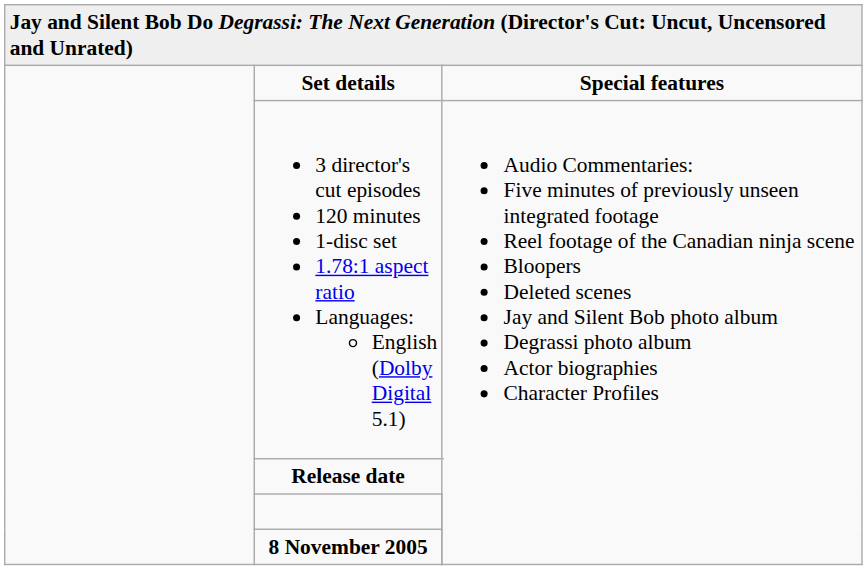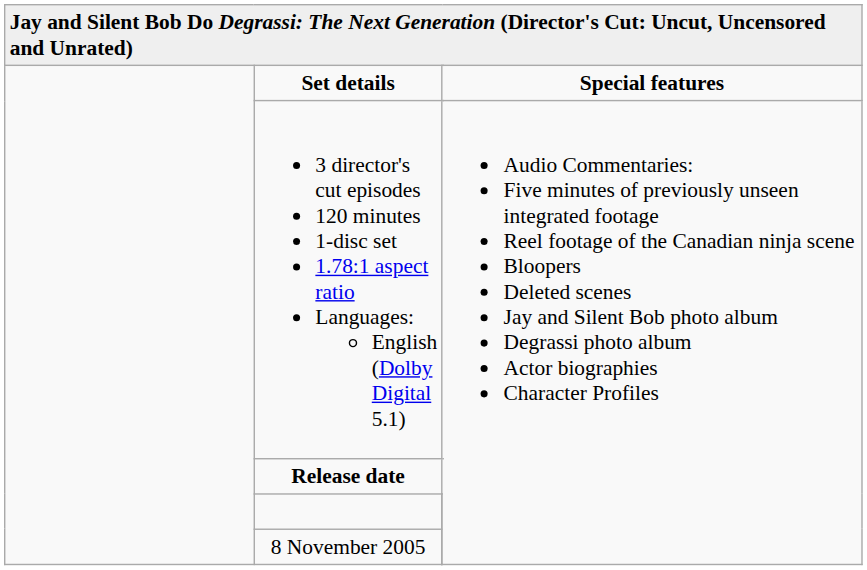(348, 546) bold -> (348, 546) normal
